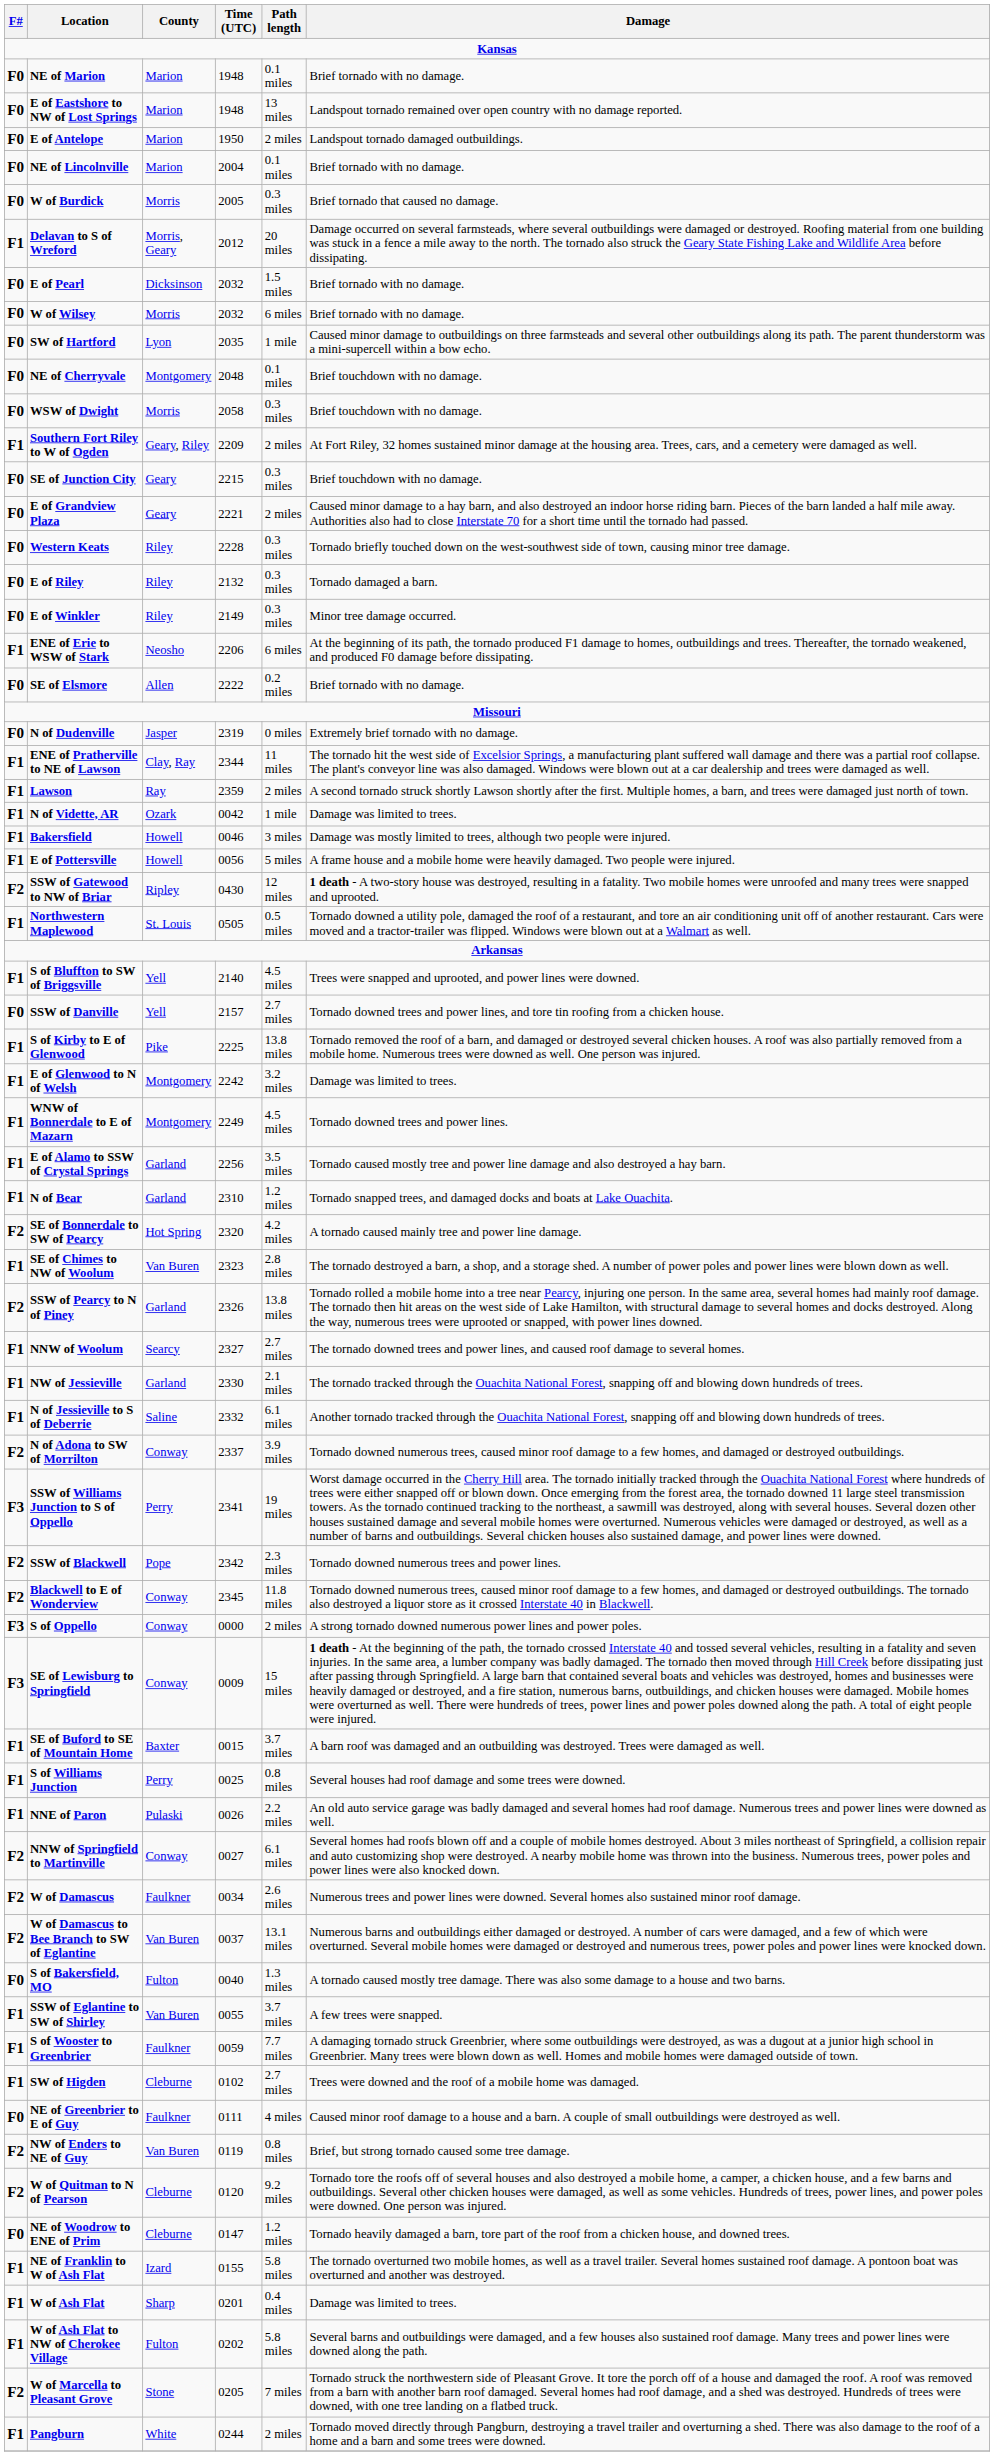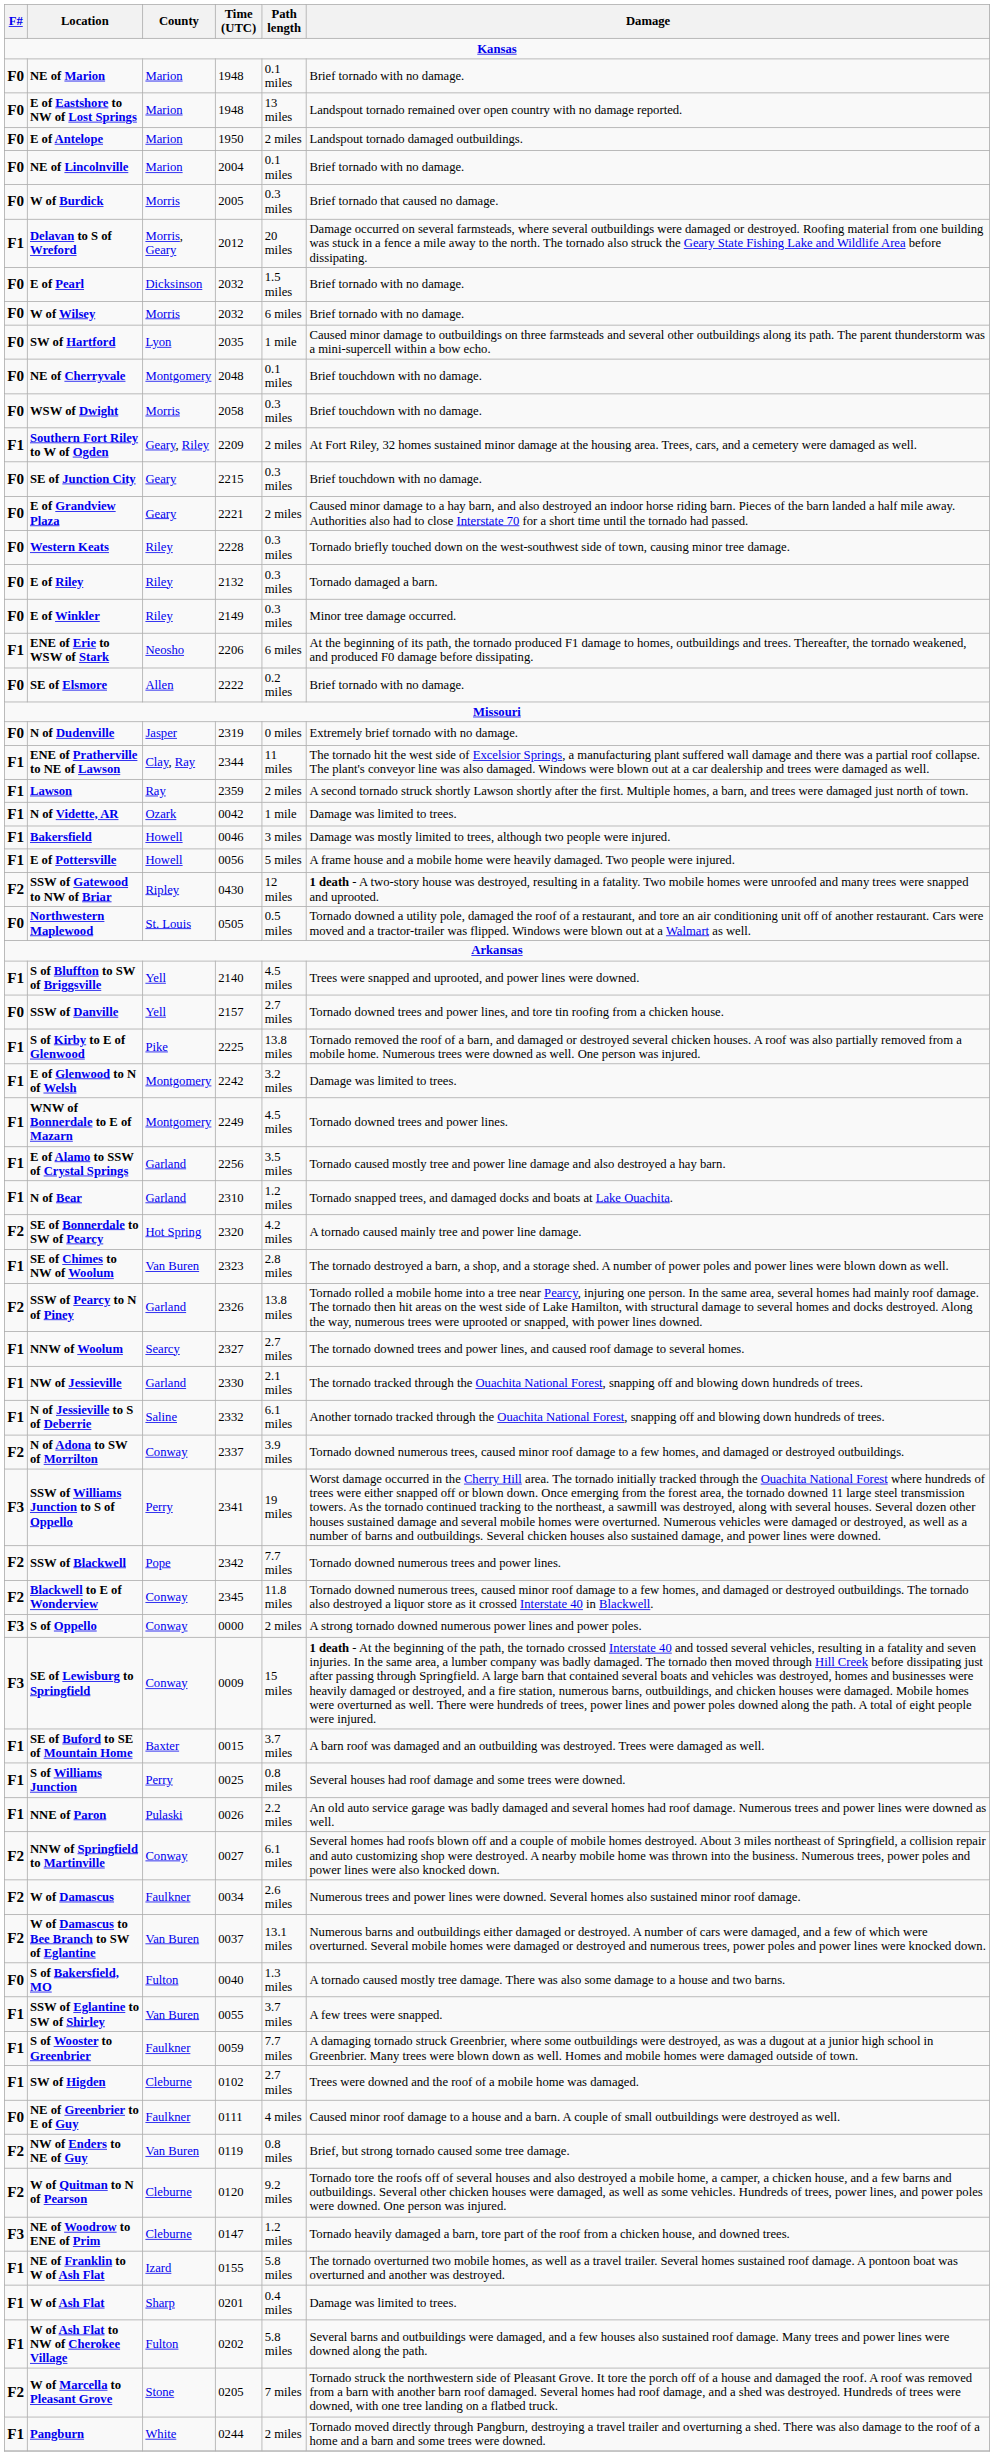(16, 923) F1 -> (16, 923) F0
(278, 1563) 2.3 miles -> (278, 1563) 7.7 miles
(16, 2234) F0 -> (16, 2234) F3
